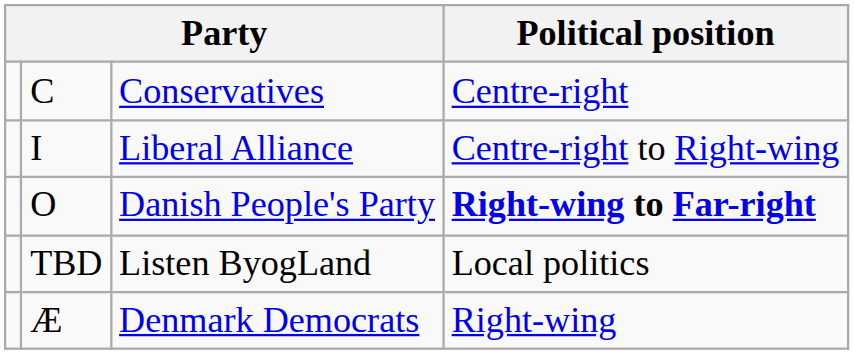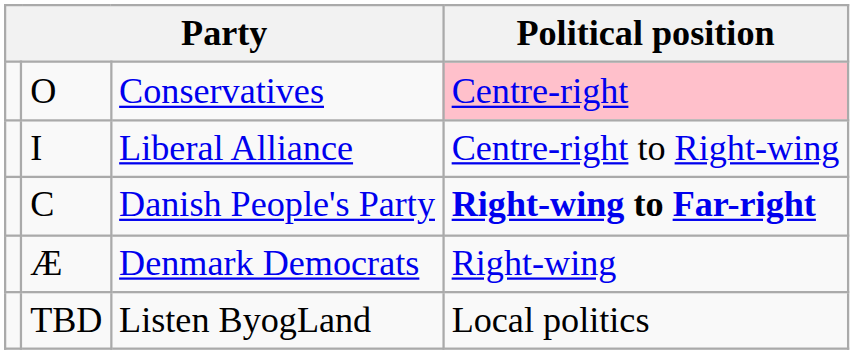(42, 90) C -> (43, 90) O
(540, 90) no background -> (540, 90) pink background
(43, 205) O -> (42, 205) C
rows swapped: (269, 319) <-> (245, 262)
